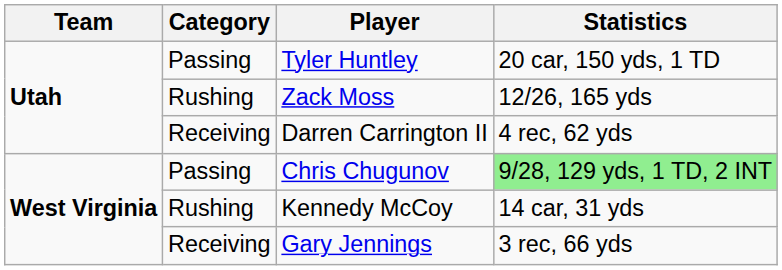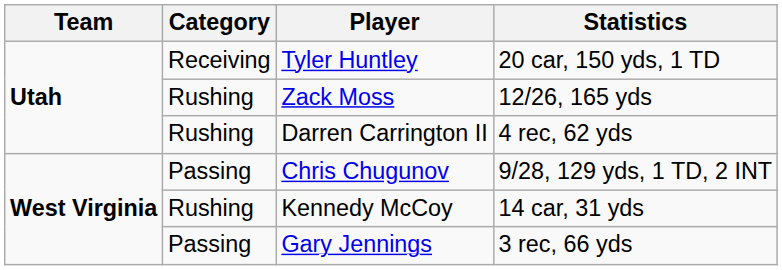(210, 60) Passing -> (219, 60) Receiving
(219, 134) Receiving -> (211, 134) Rushing
(635, 171) lightgreen background -> (635, 171) no background
(219, 245) Receiving -> (210, 245) Passing
